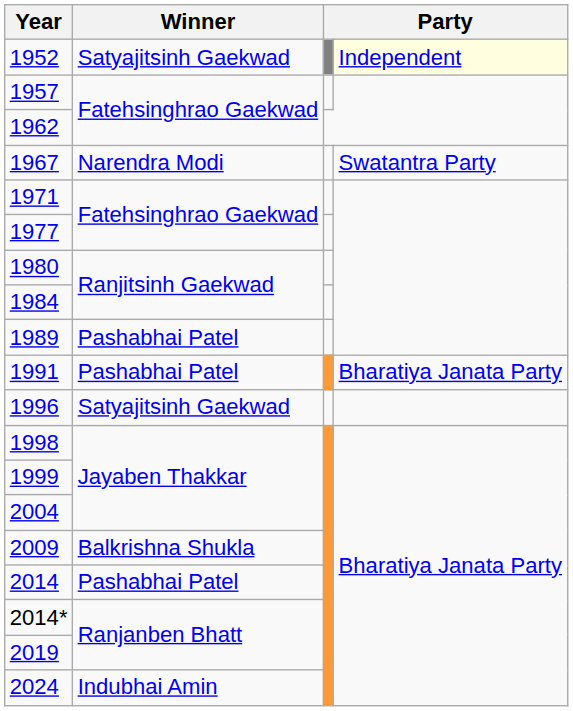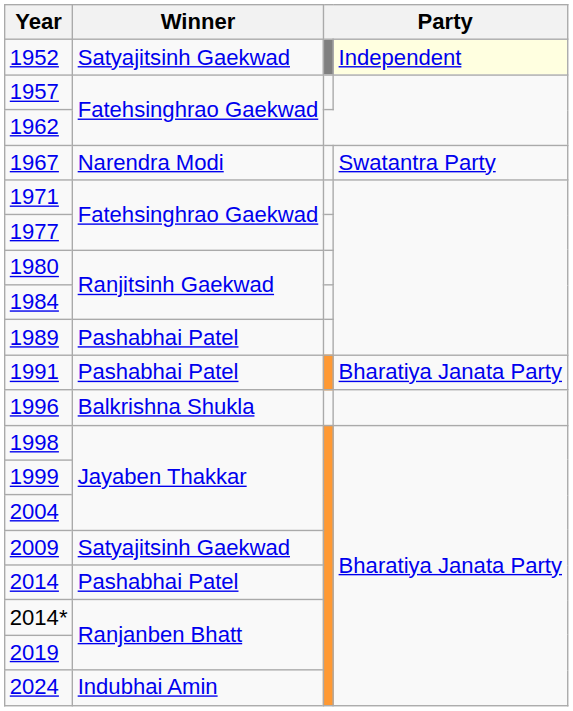(184, 407) Satyajitsinh Gaekwad -> (166, 407) Balkrishna Shukla
(166, 547) Balkrishna Shukla -> (184, 547) Satyajitsinh Gaekwad
